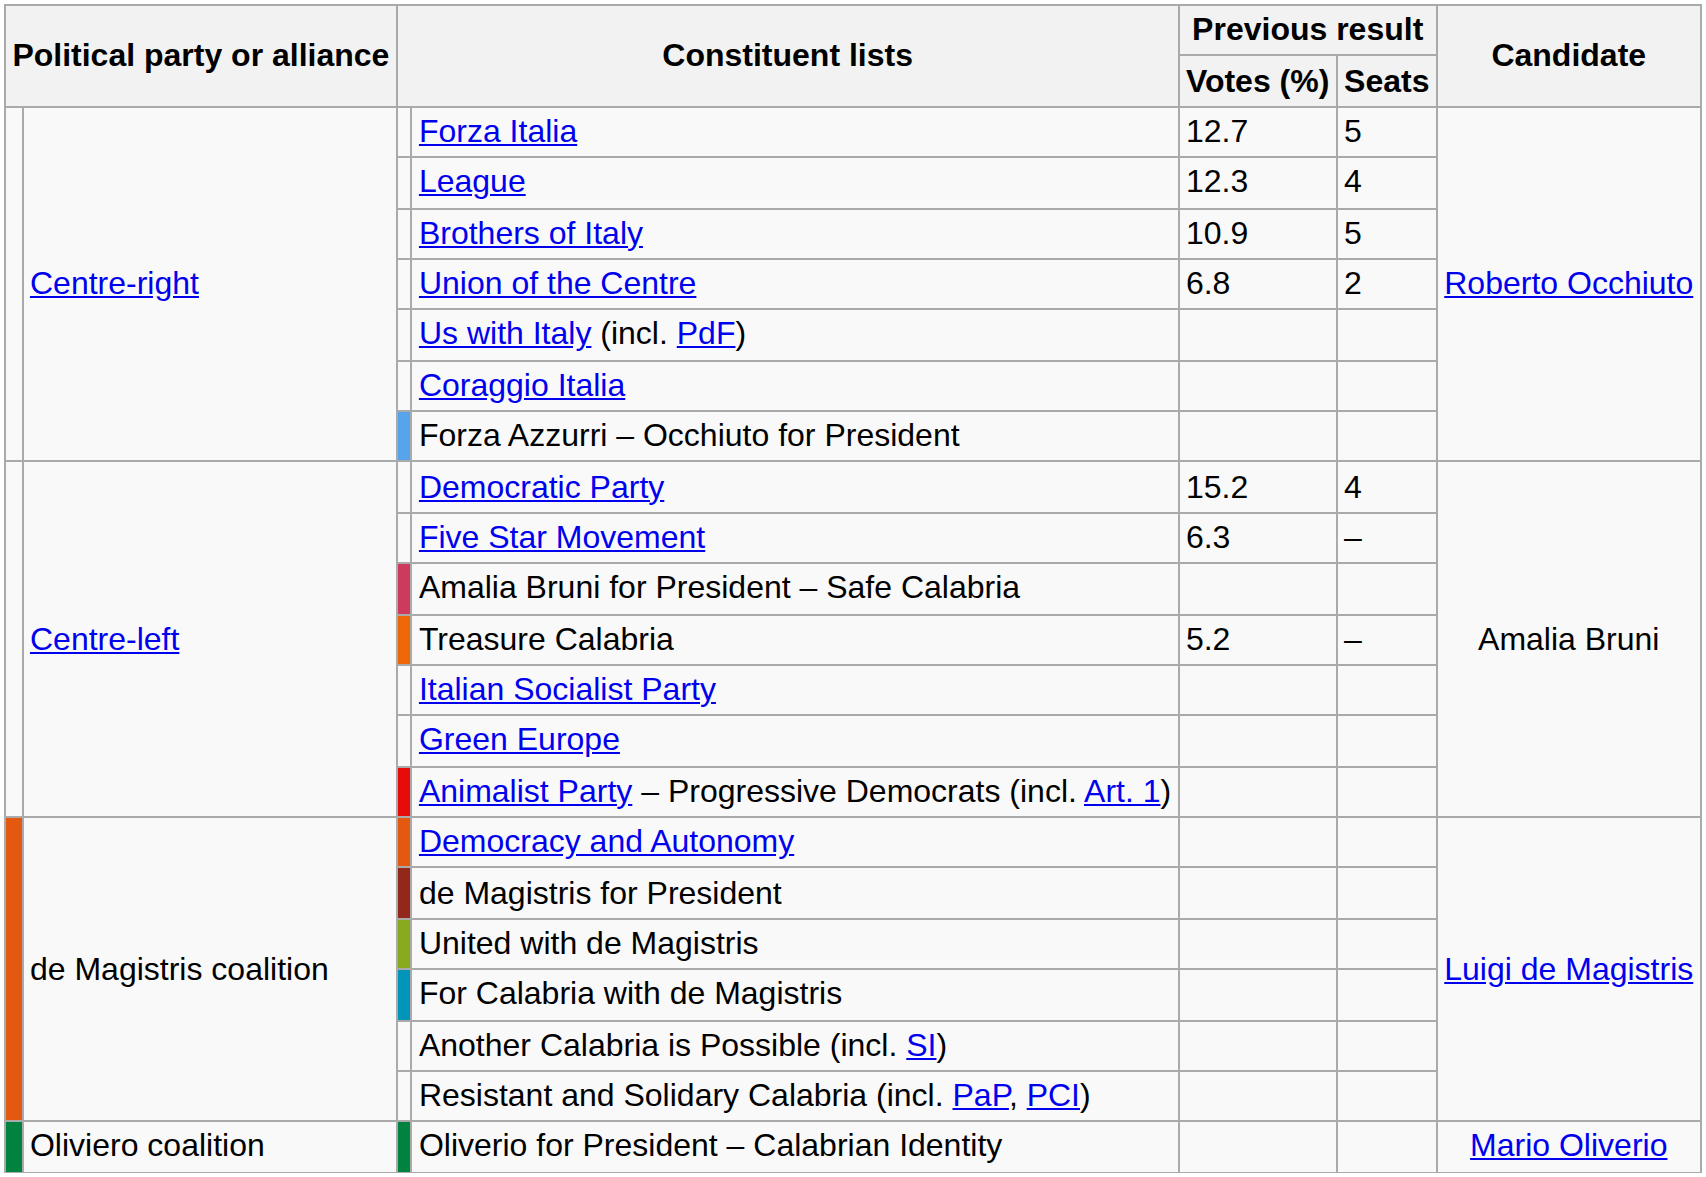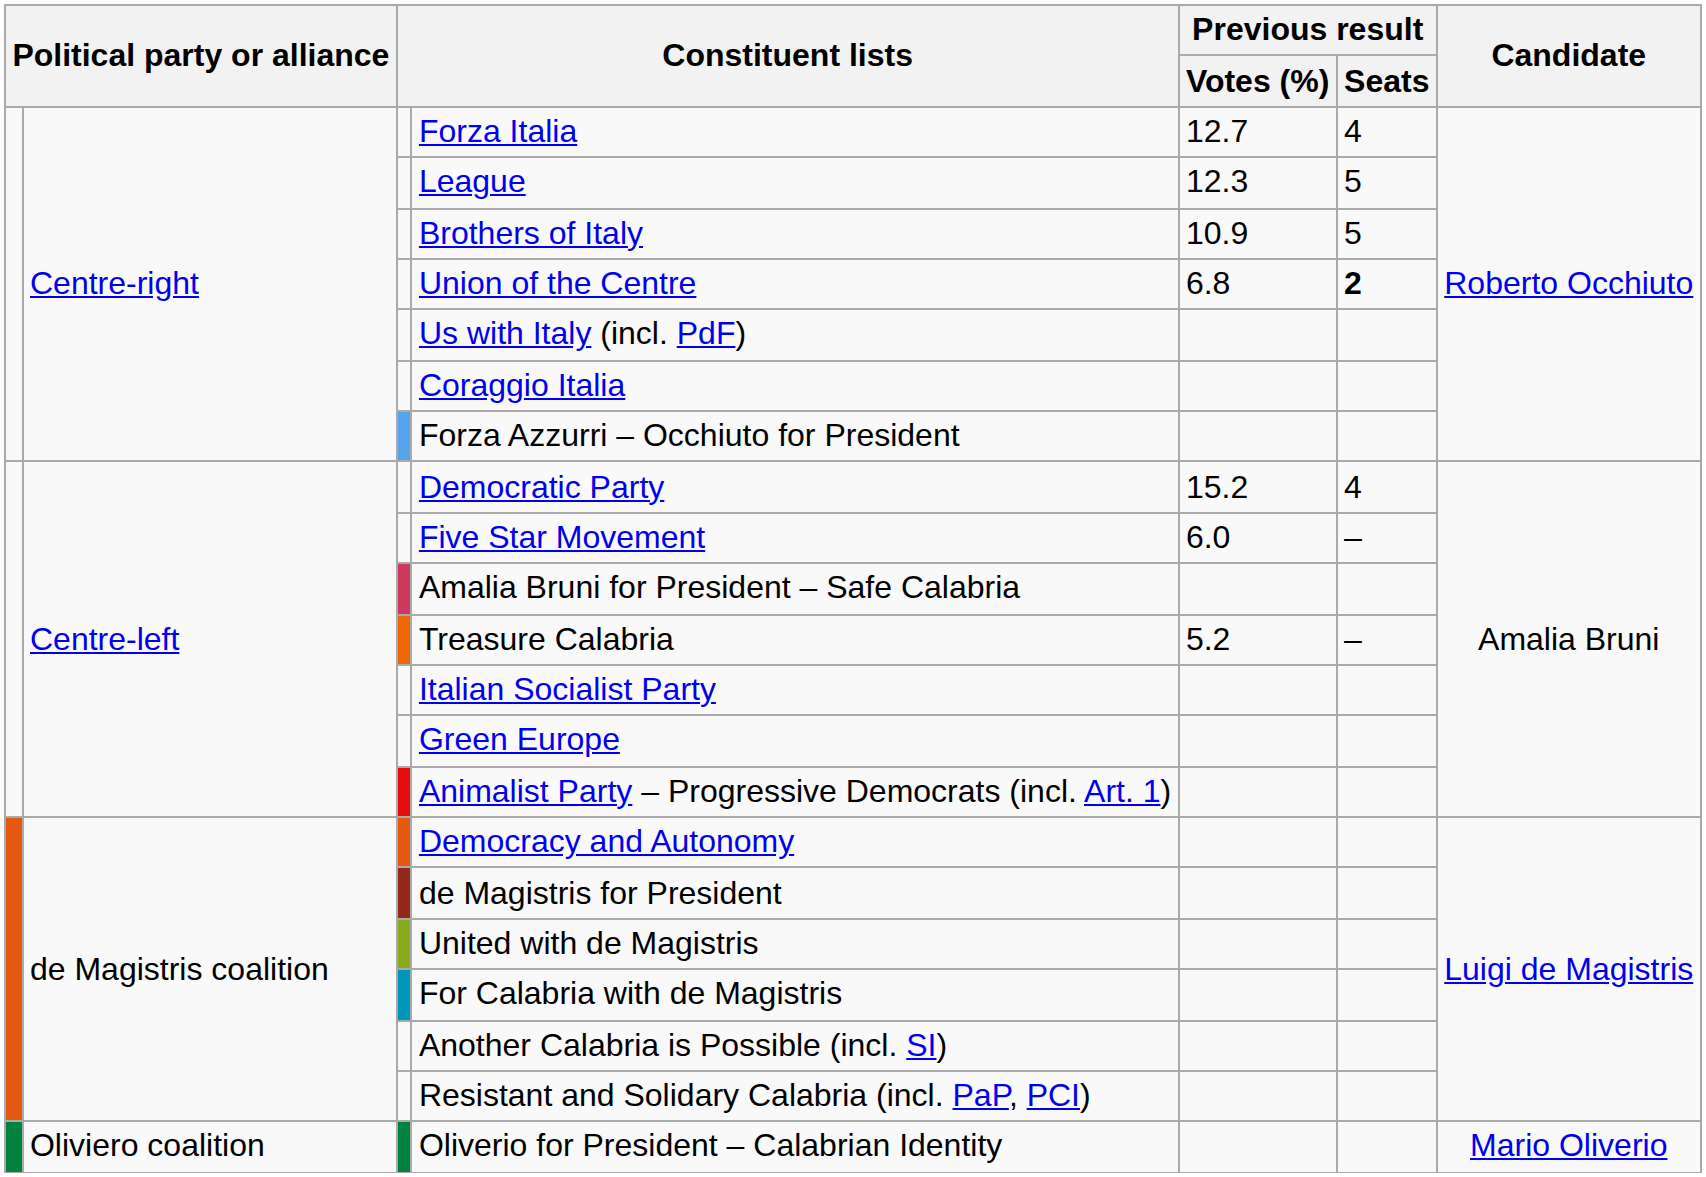(1353, 131) 5 -> (1353, 131) 4
(1353, 182) 4 -> (1353, 182) 5
(1353, 283) normal -> (1353, 283) bold
(1208, 537) 6.3 -> (1208, 537) 6.0
